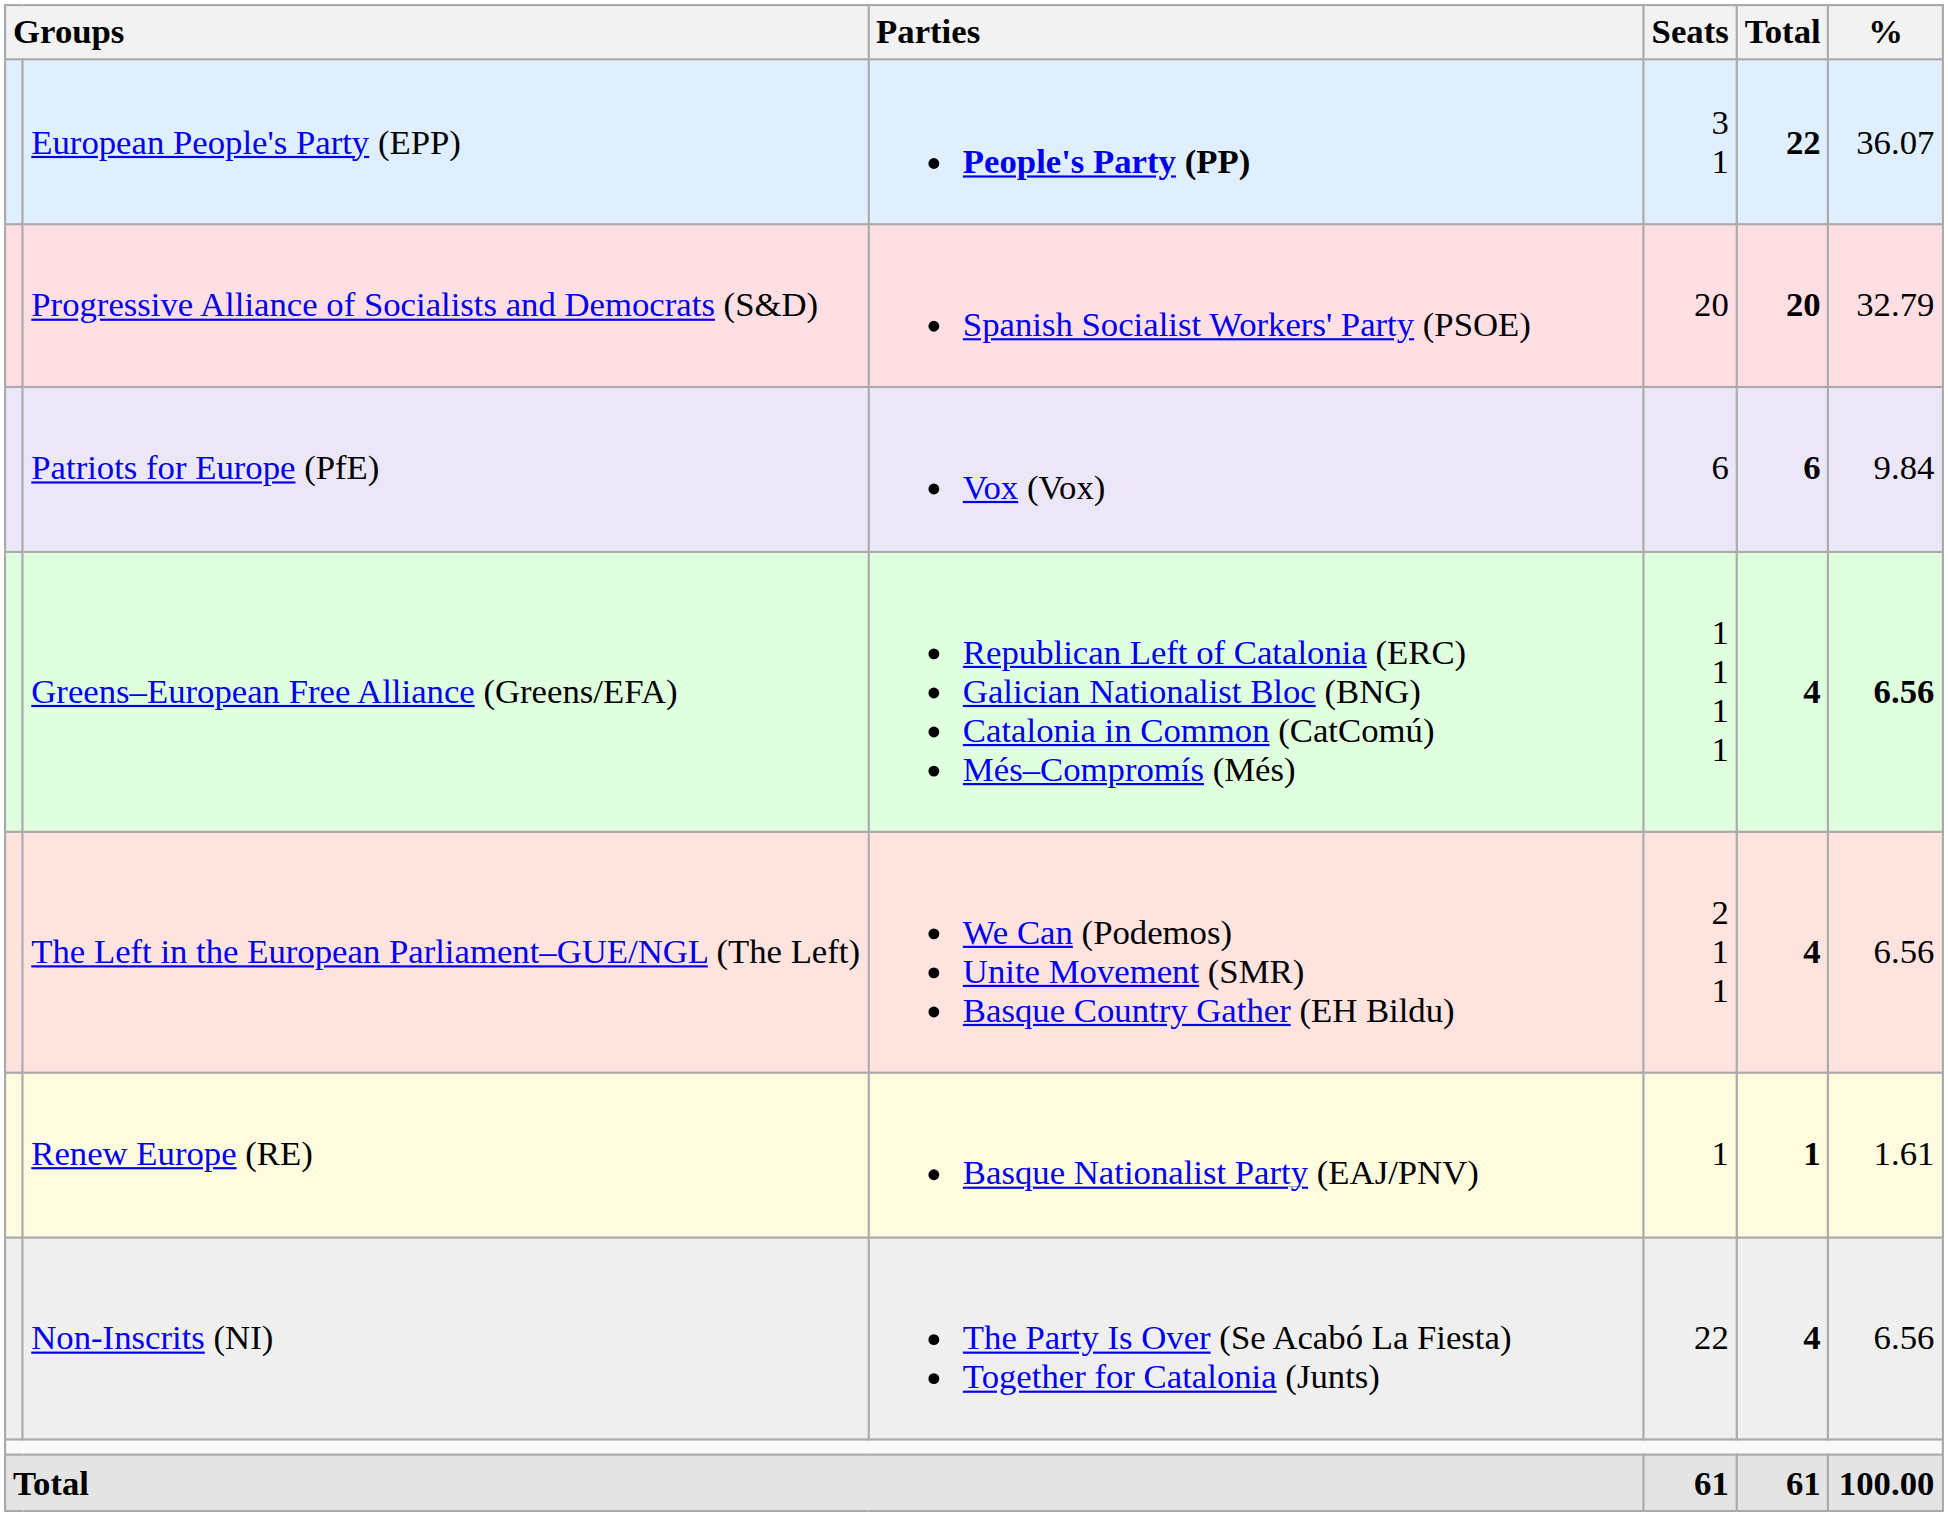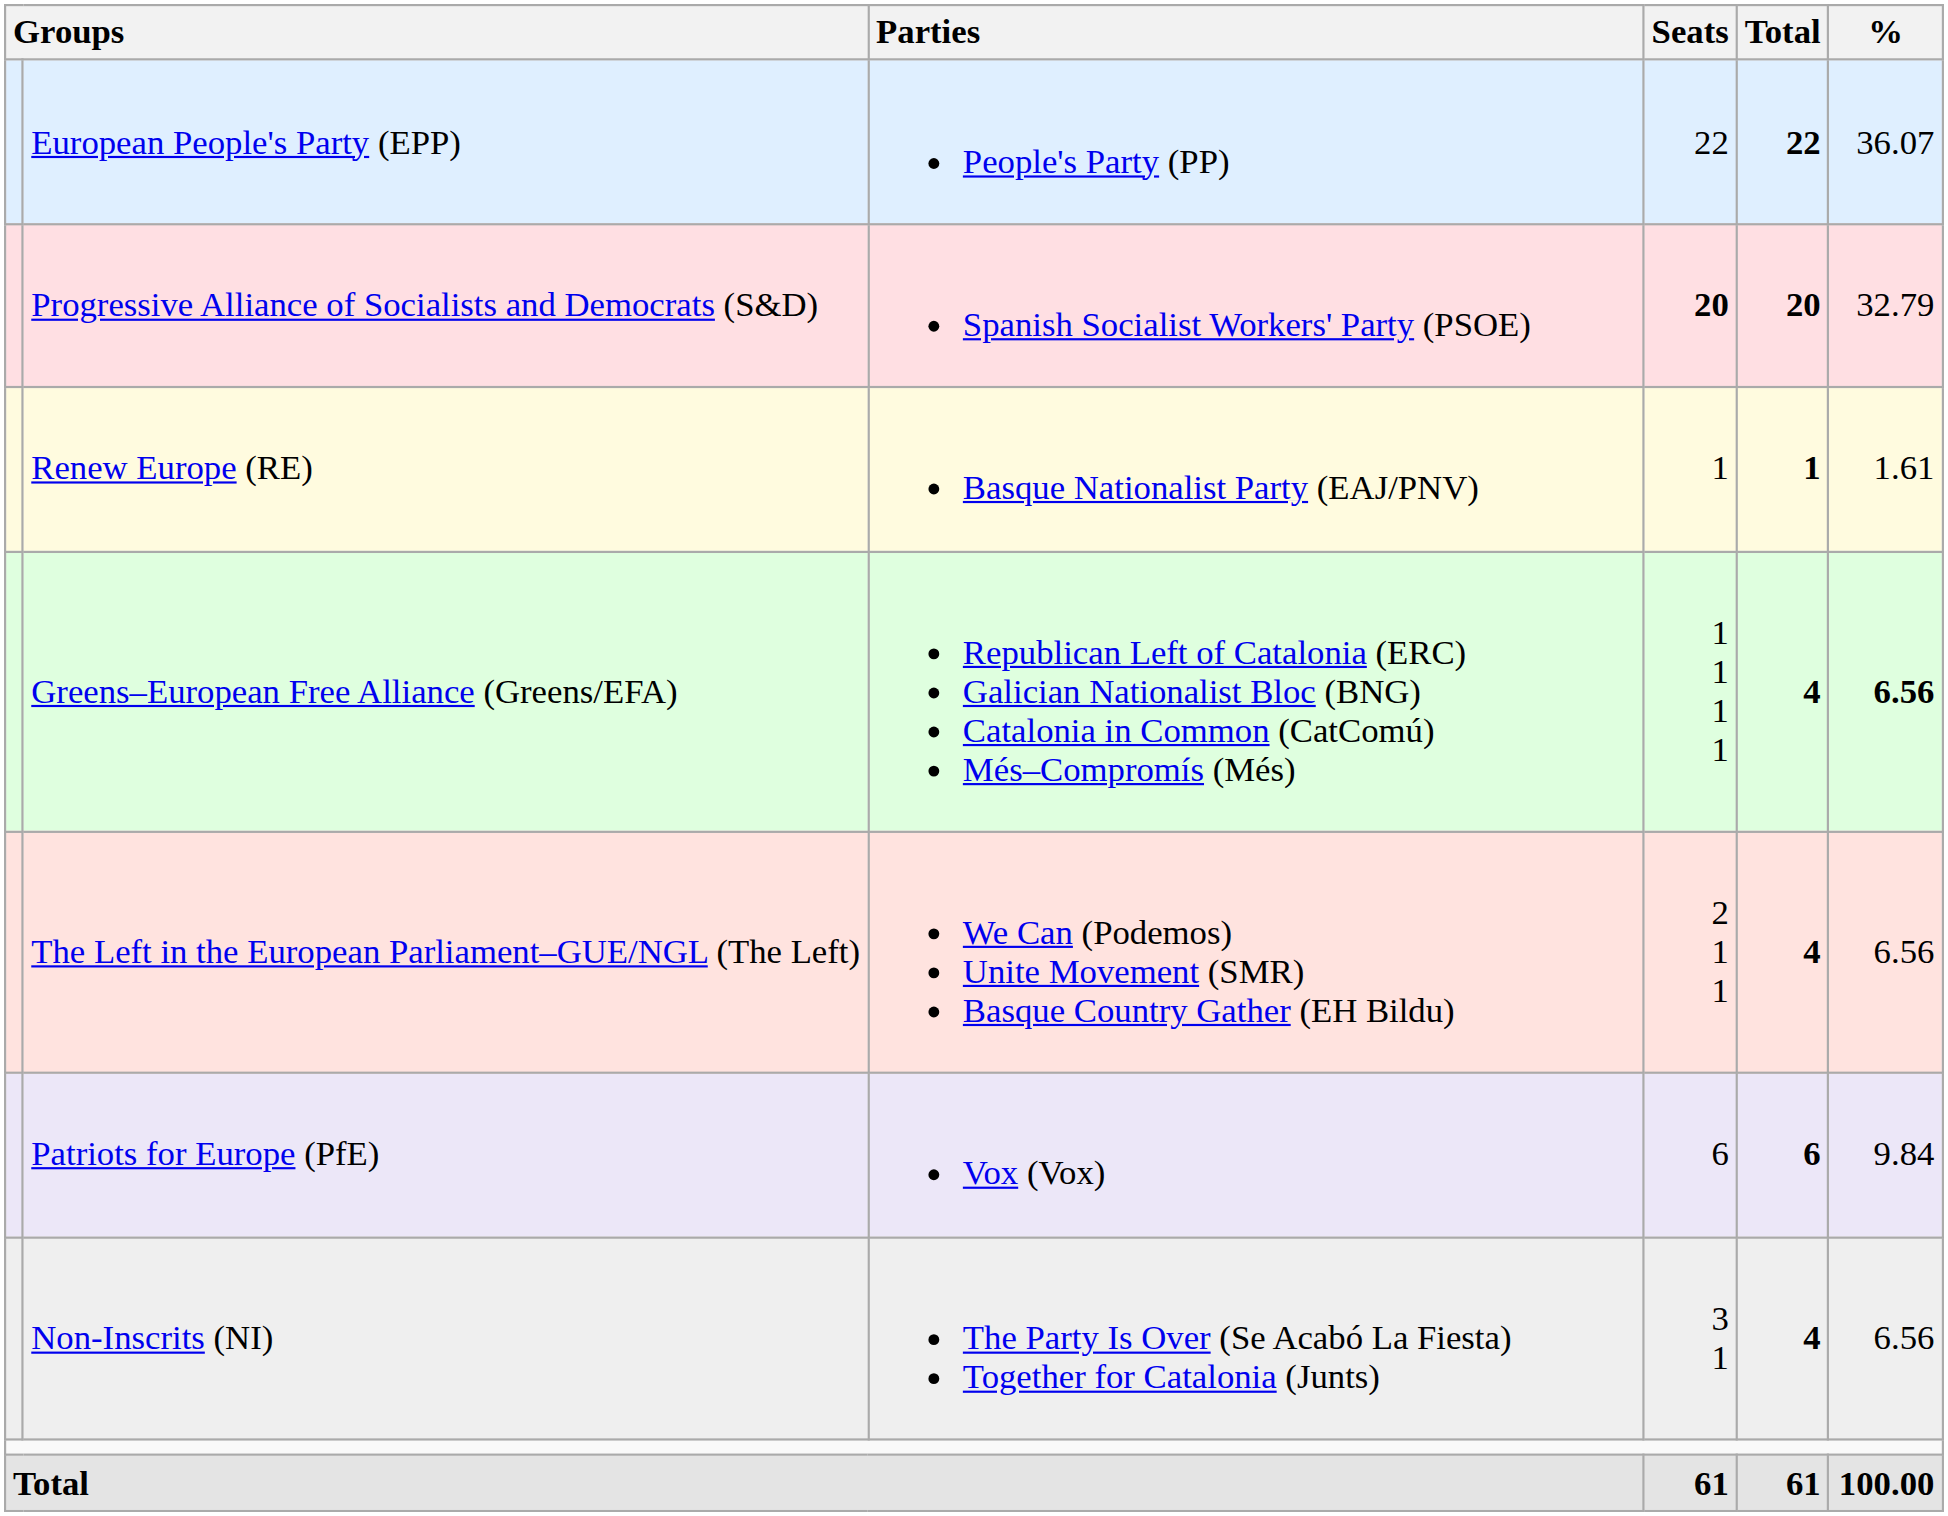(1256, 161) bold -> (1256, 161) normal
(1720, 141) 3 1 -> (1711, 141) 22
(1711, 304) normal -> (1711, 304) bold
rows swapped: (205, 468) <-> (172, 1154)
(1711, 1337) 22 -> (1720, 1337) 3 1
